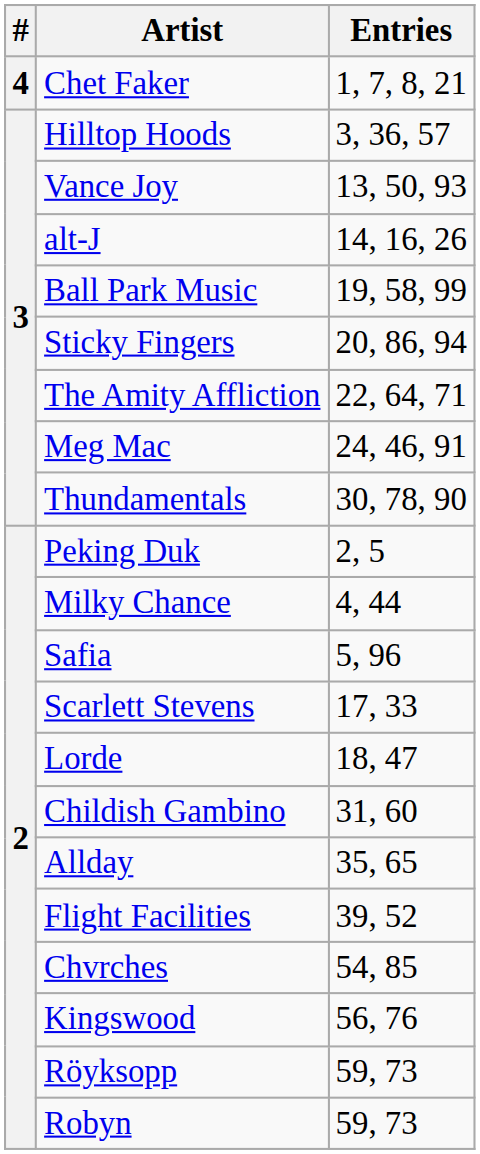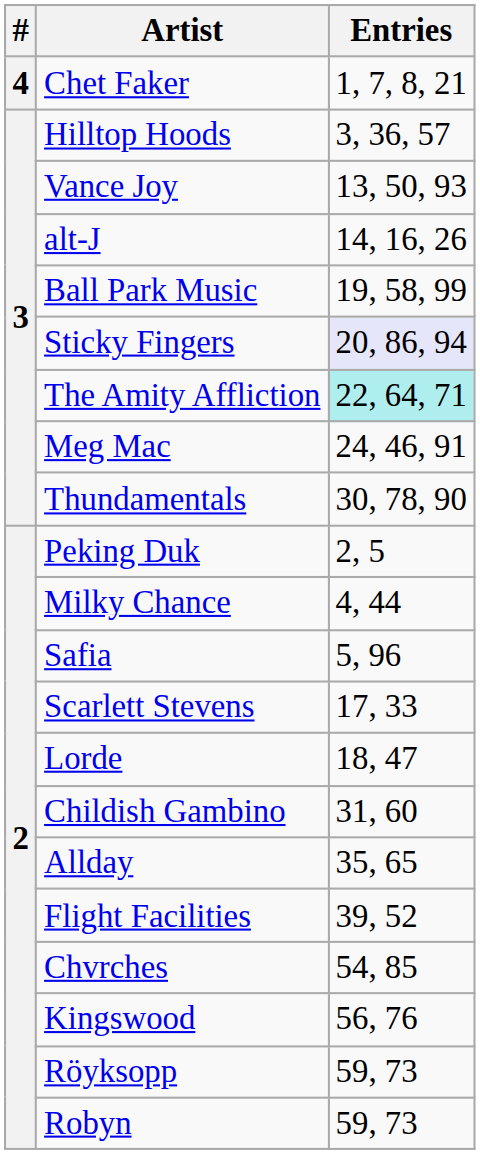(401, 342) no background -> (401, 342) lavender background
(401, 394) no background -> (401, 394) paleturquoise background
